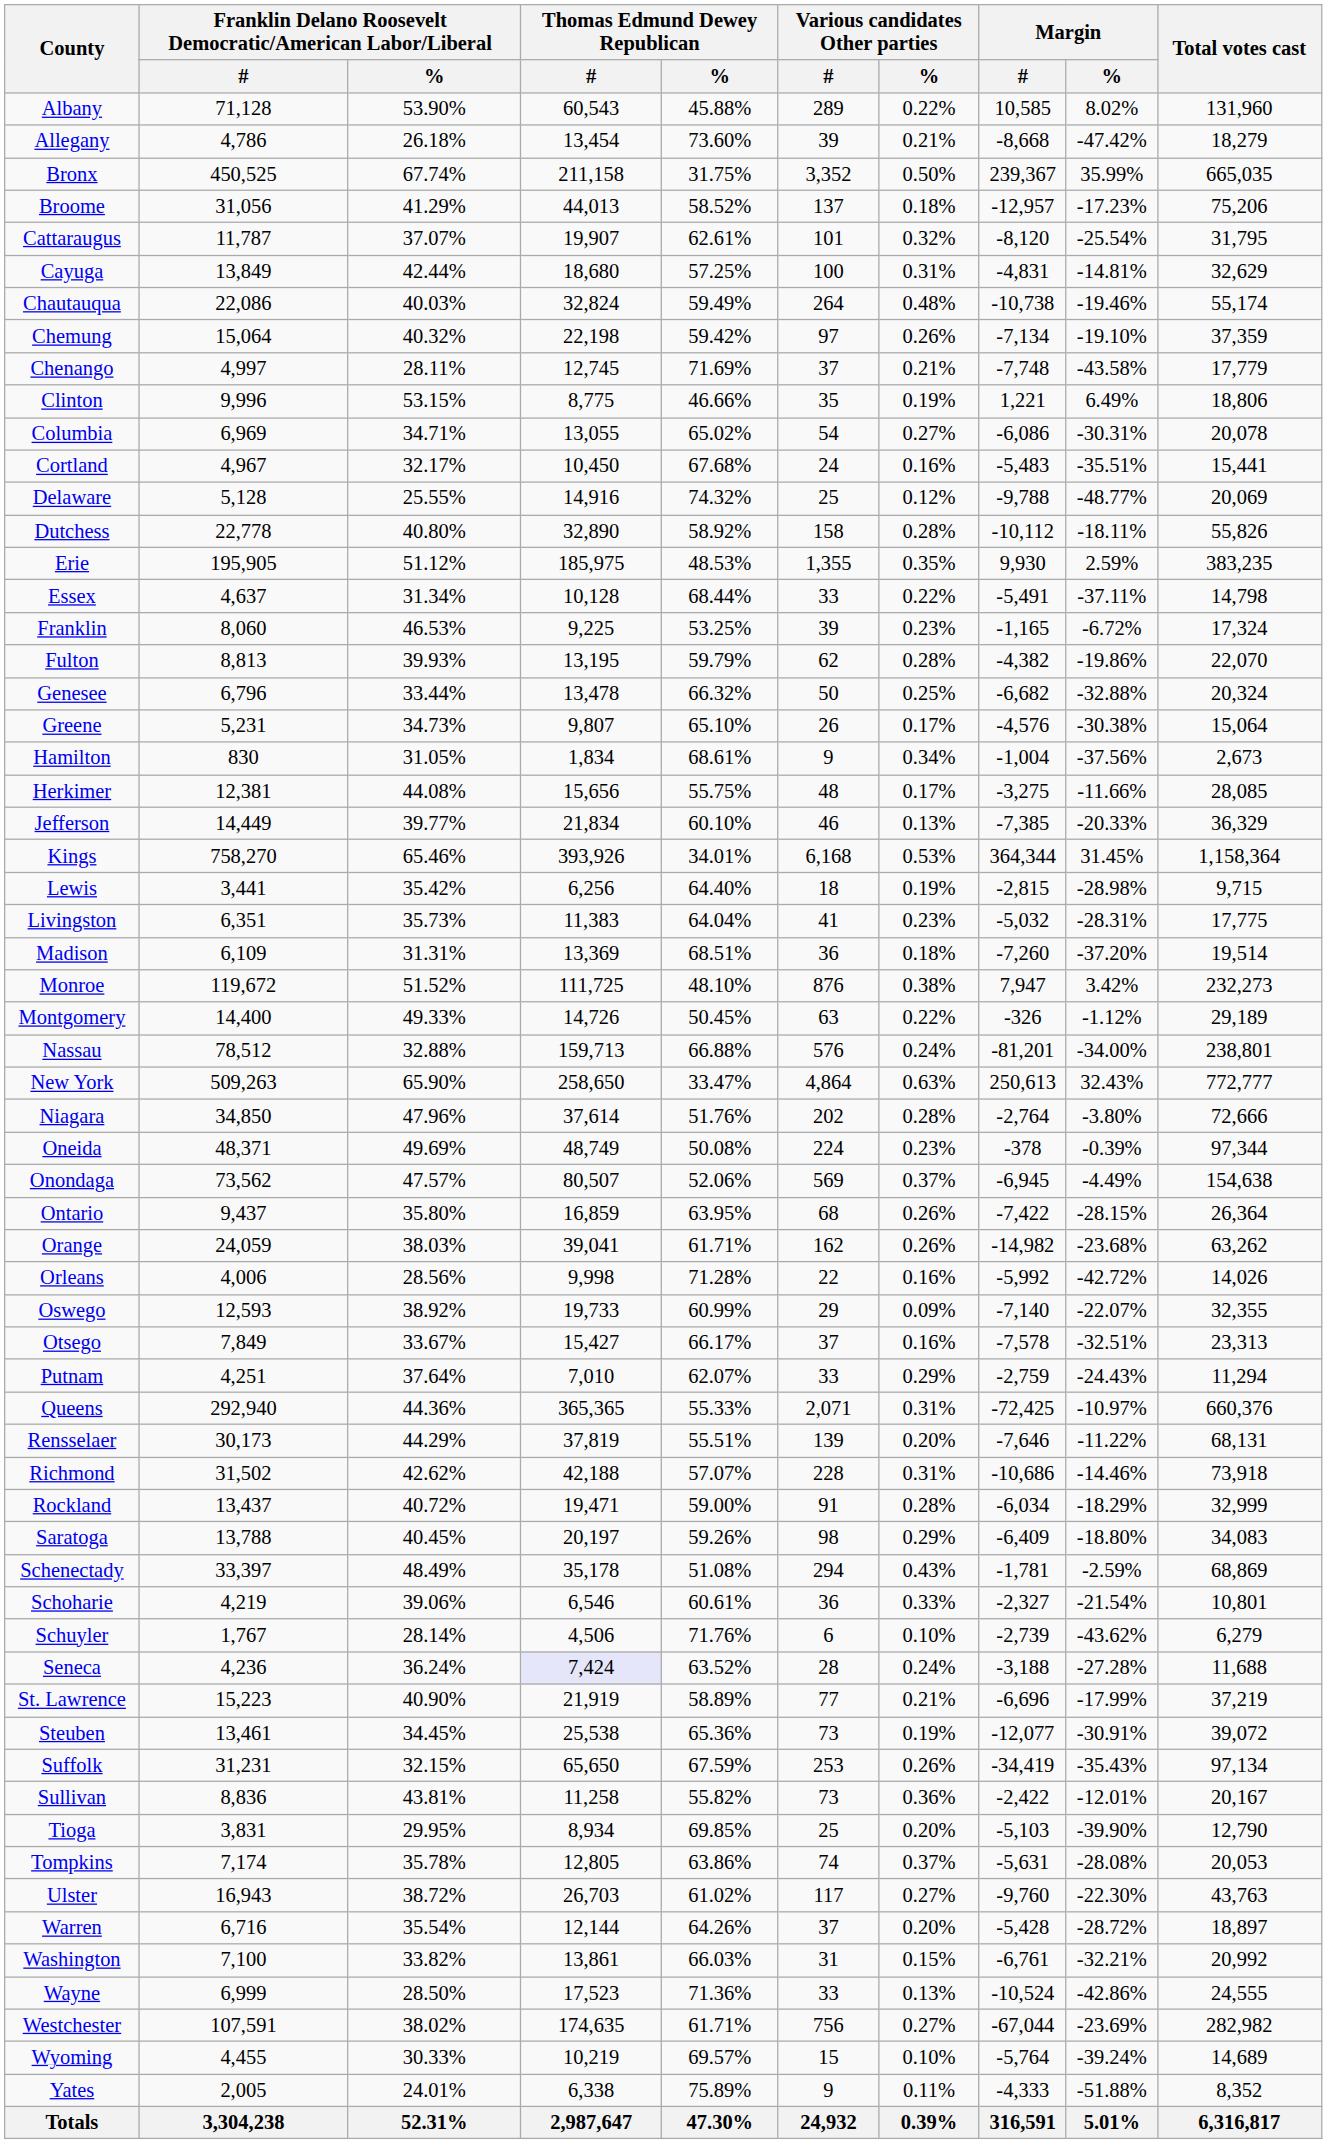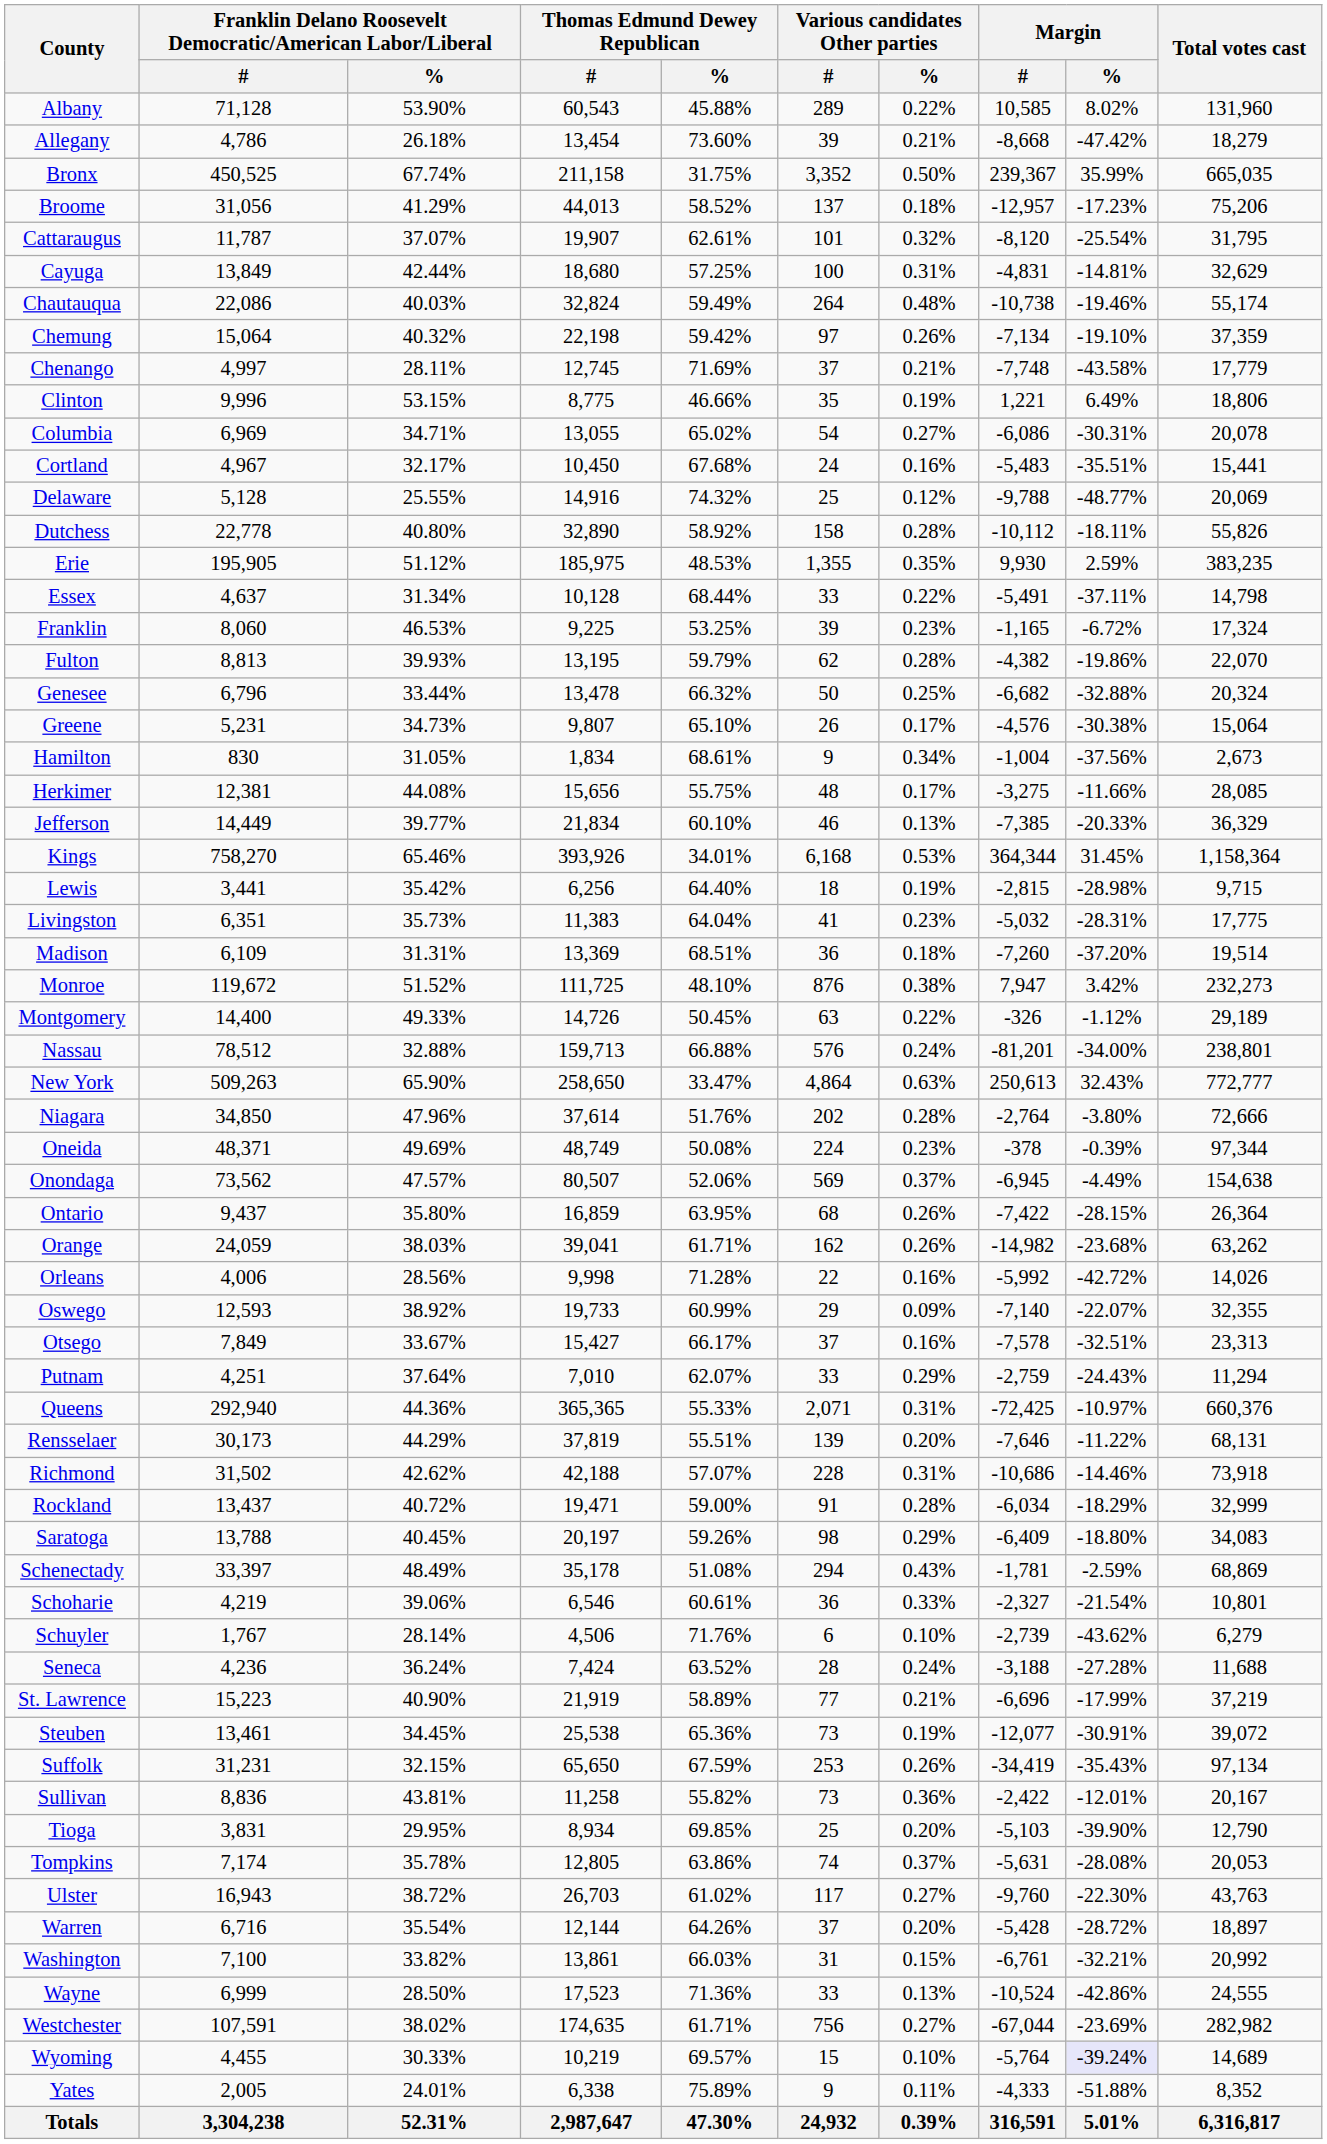(591, 1667) lavender background -> (591, 1667) no background
(1112, 2057) no background -> (1112, 2057) lavender background
